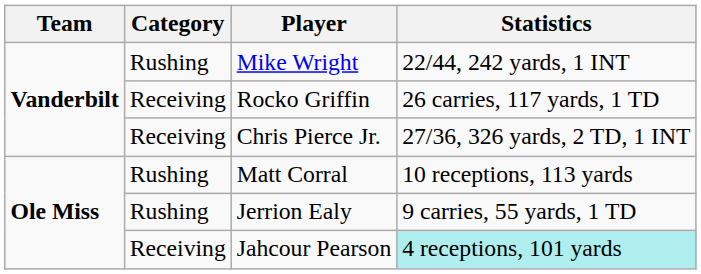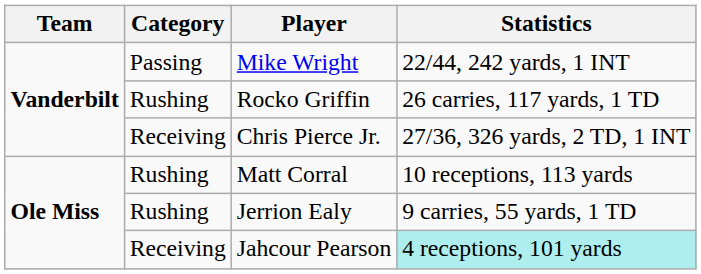(169, 61) Rushing -> (166, 61) Passing
(178, 99) Receiving -> (169, 99) Rushing
